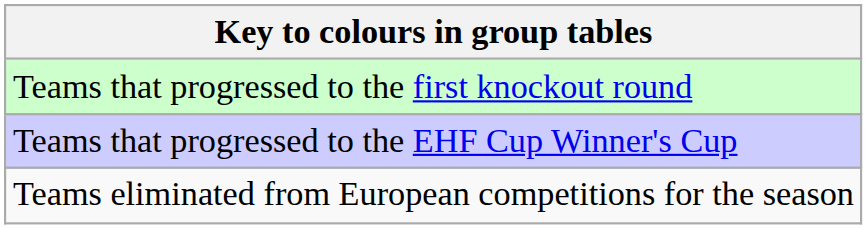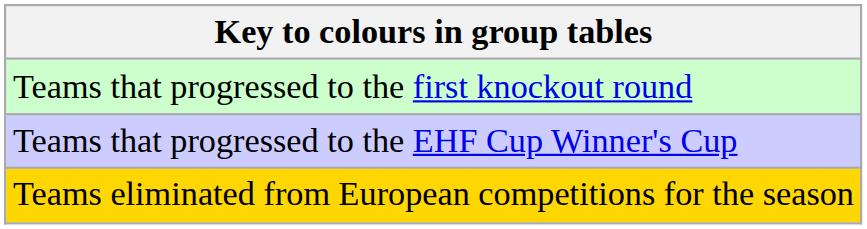(433, 194) no background -> (433, 194) gold background
